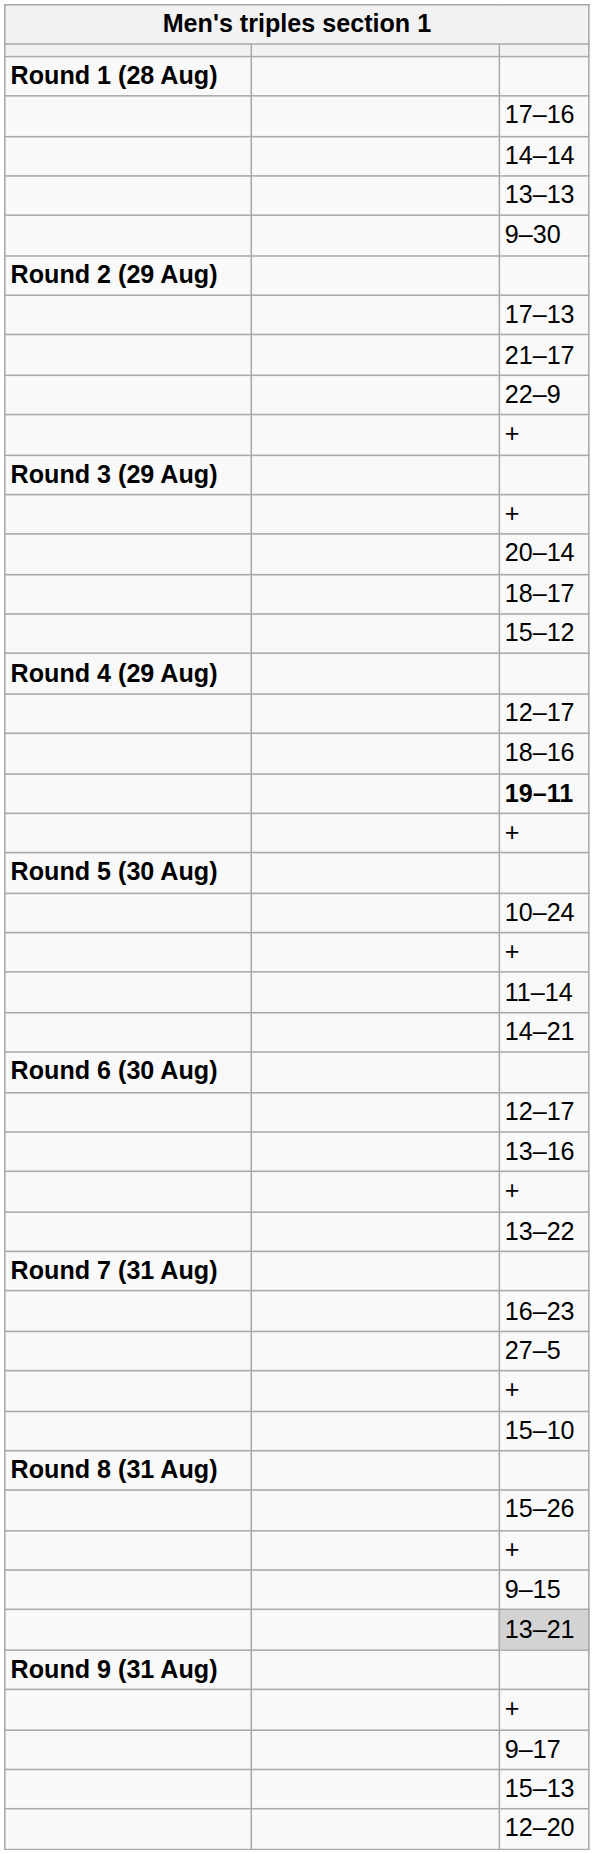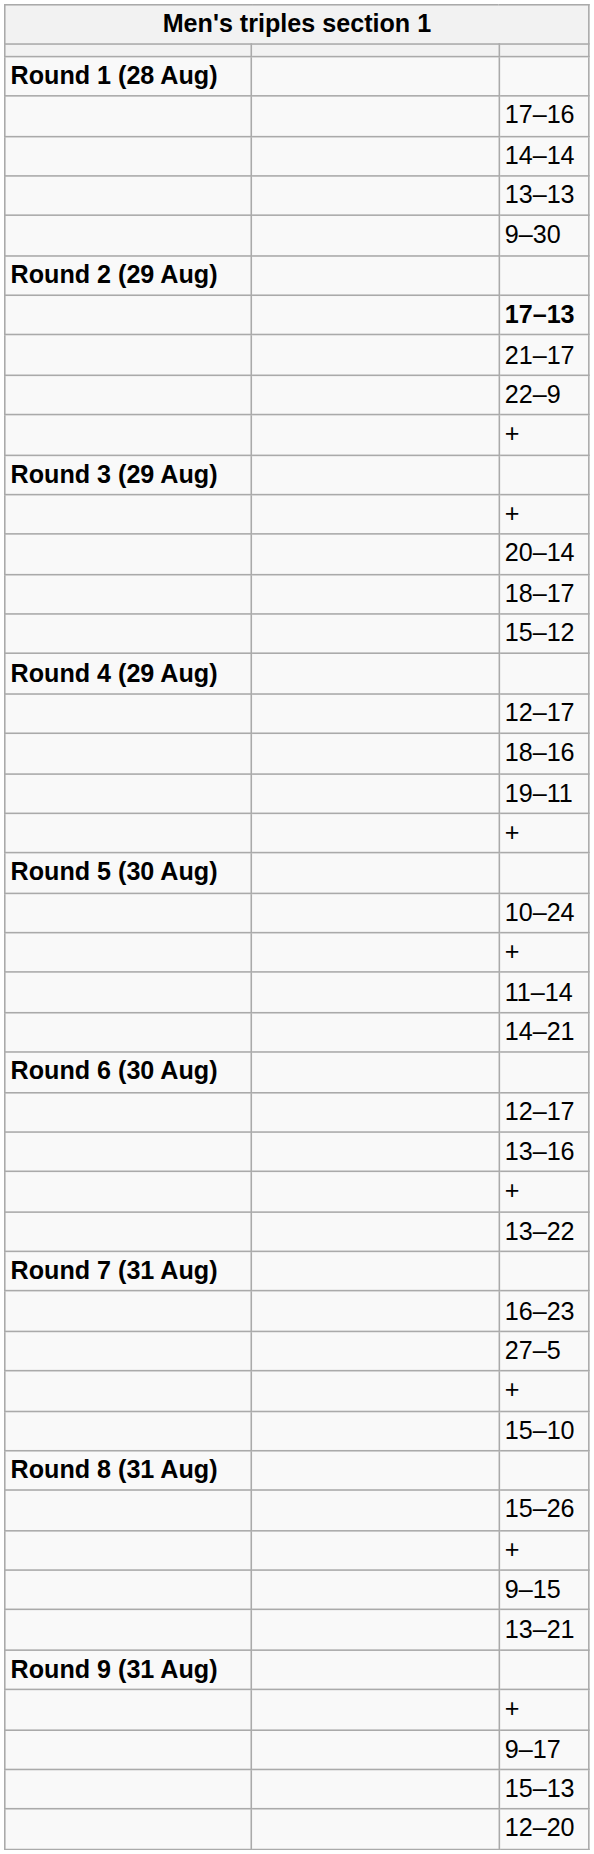(540, 314) normal -> (540, 314) bold
(539, 792) bold -> (539, 792) normal
(540, 1629) lightgrey background -> (540, 1629) no background
